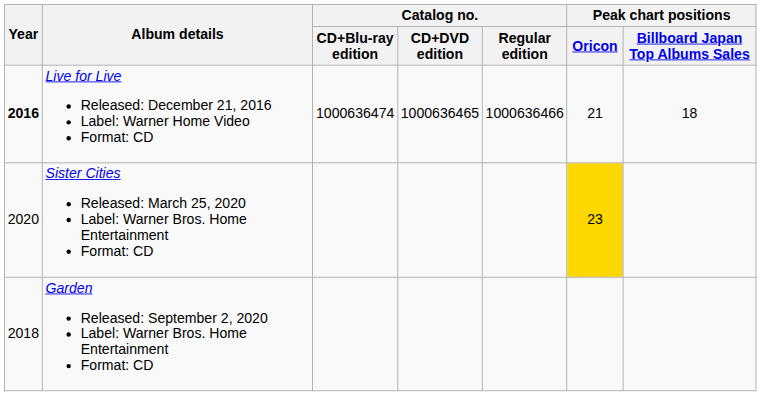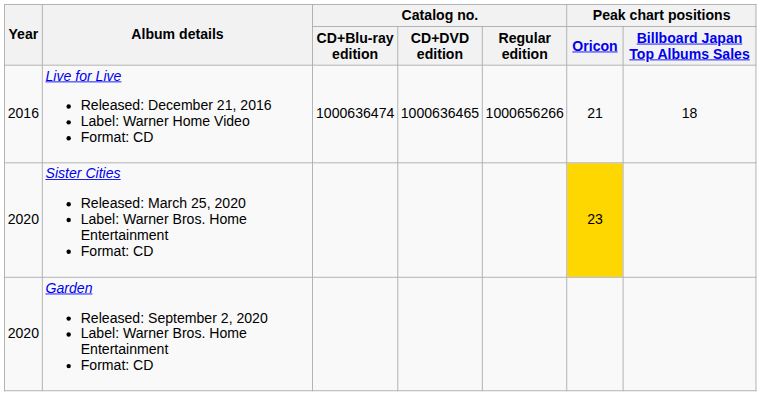(23, 114) bold -> (23, 114) normal
(525, 114) 1000636466 -> (525, 114) 1000656266
(23, 333) 2018 -> (23, 333) 2020
